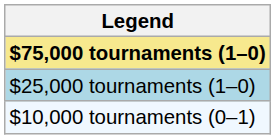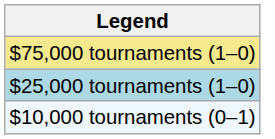(138, 53) bold -> (133, 53) normal
